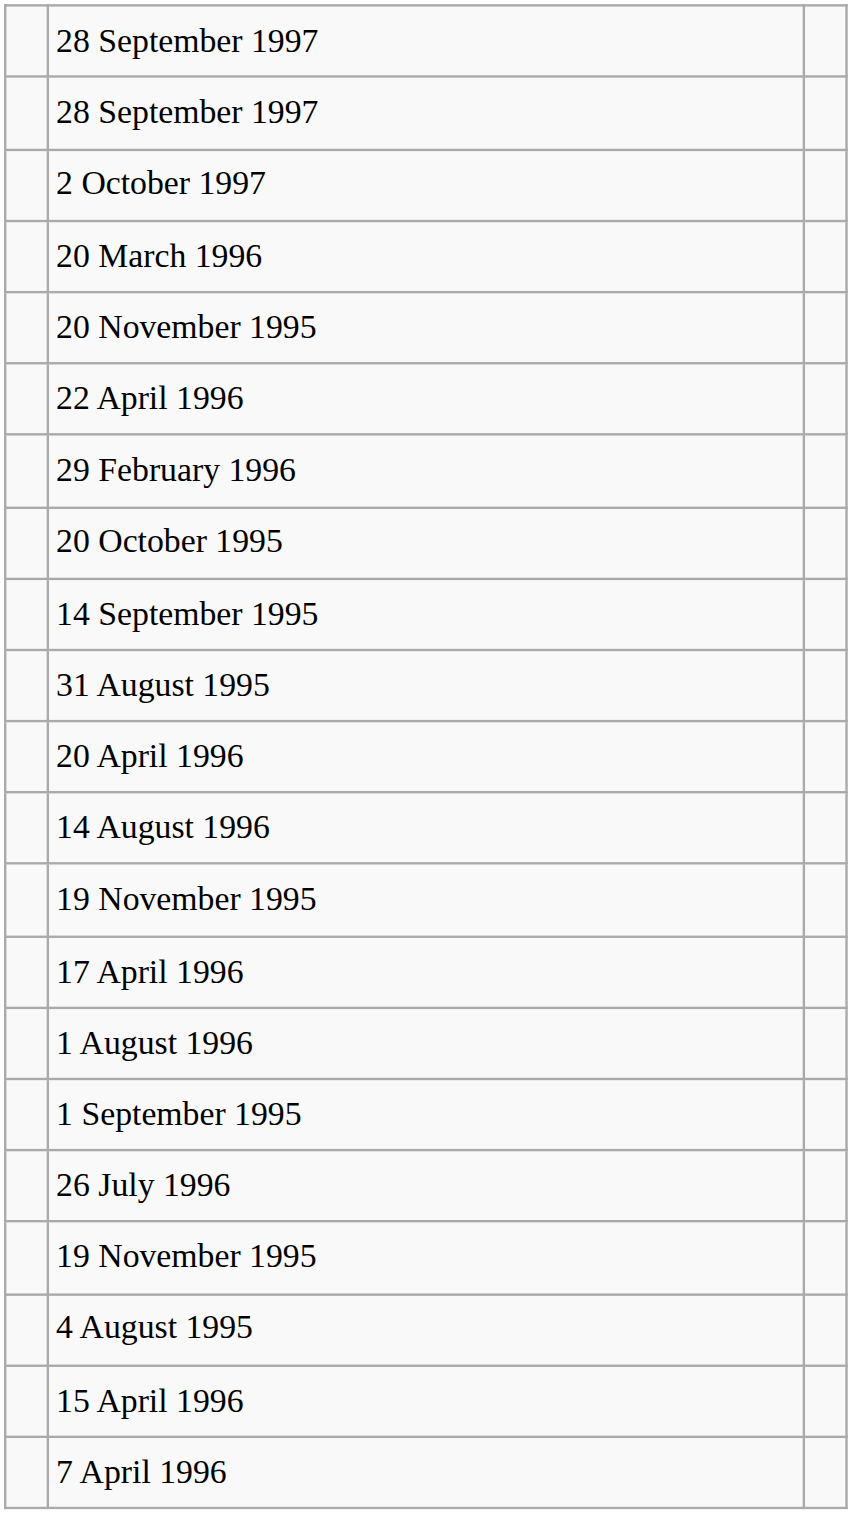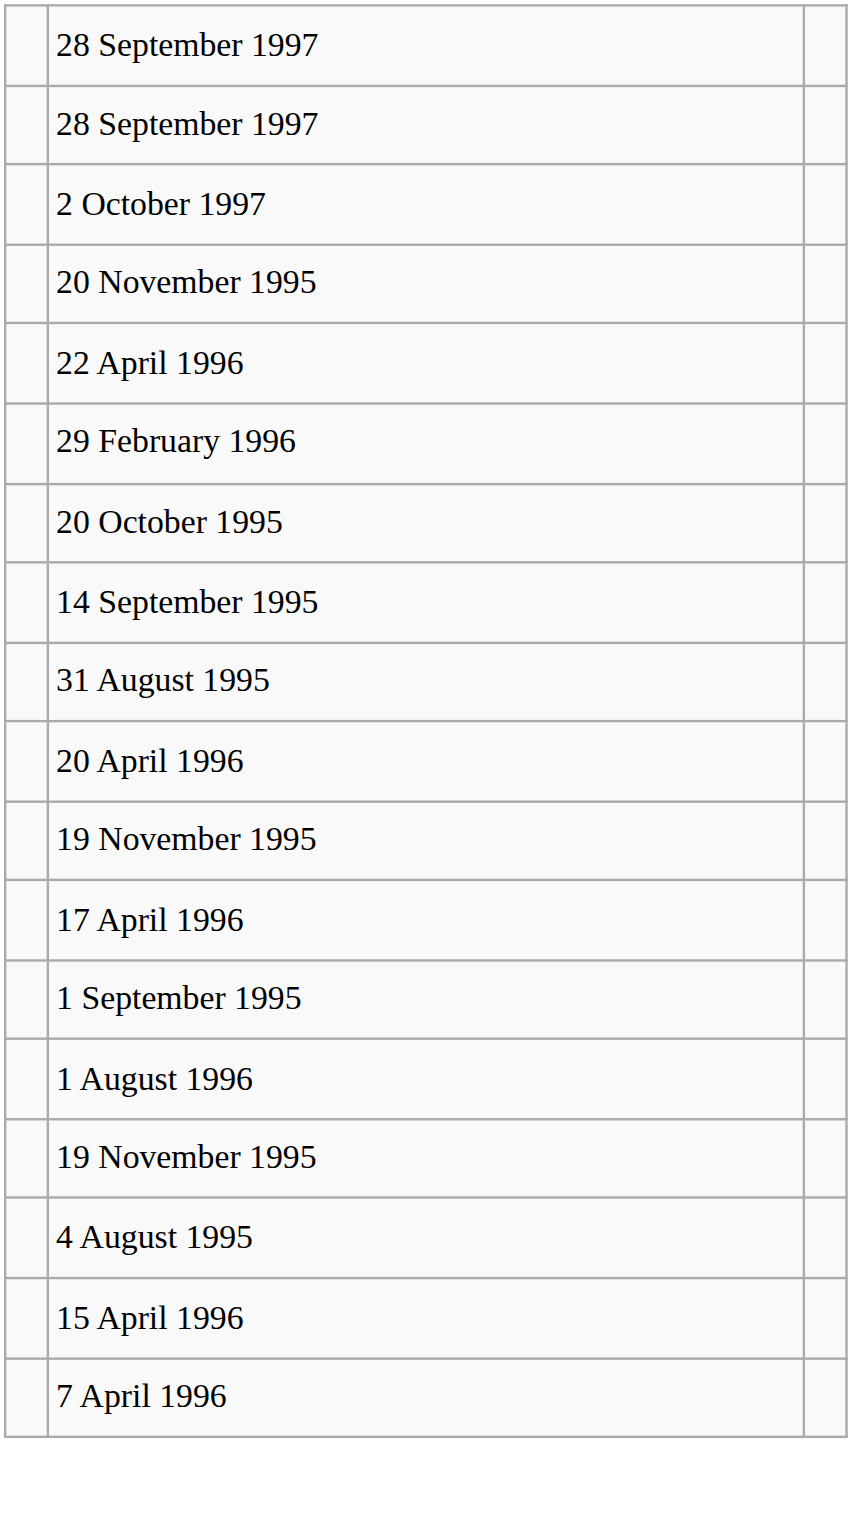- row: (27, 256)
- row: (27, 829)
rows swapped: (27, 1043) <-> (27, 1115)
- row: (27, 1186)
